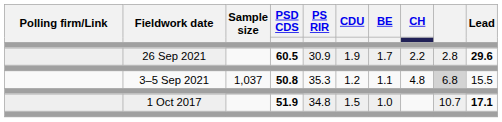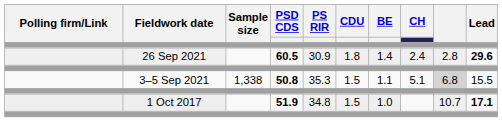(352, 57) 1.9 -> (352, 57) 1.8
(385, 57) 1.7 -> (385, 57) 1.4
(417, 57) 2.2 -> (417, 57) 2.4
(248, 80) 1,037 -> (248, 80) 1,338
(352, 80) 1.2 -> (352, 80) 1.5
(417, 80) 4.8 -> (417, 80) 5.1
